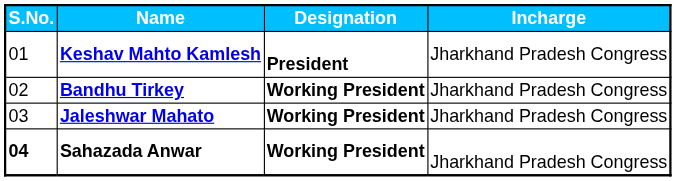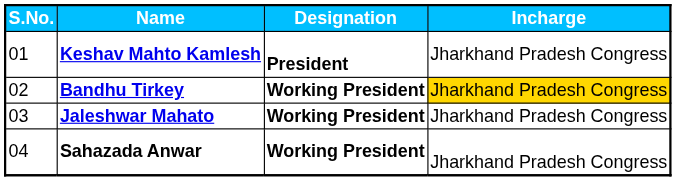(549, 90) no background -> (549, 90) gold background
(18, 151) bold -> (18, 151) normal
